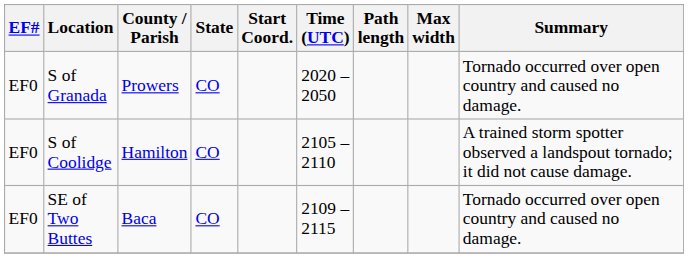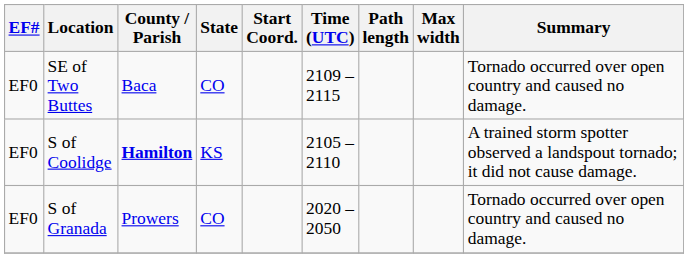rows swapped: (77, 85) <-> (70, 219)
(154, 152) normal -> (157, 152) bold
(208, 152) CO -> (211, 152) KS
